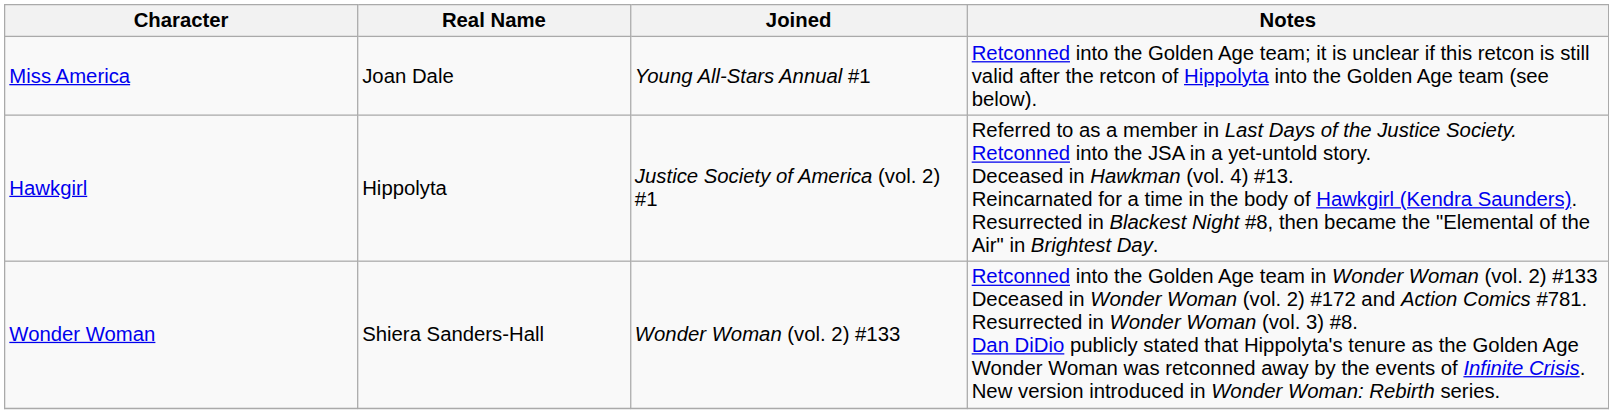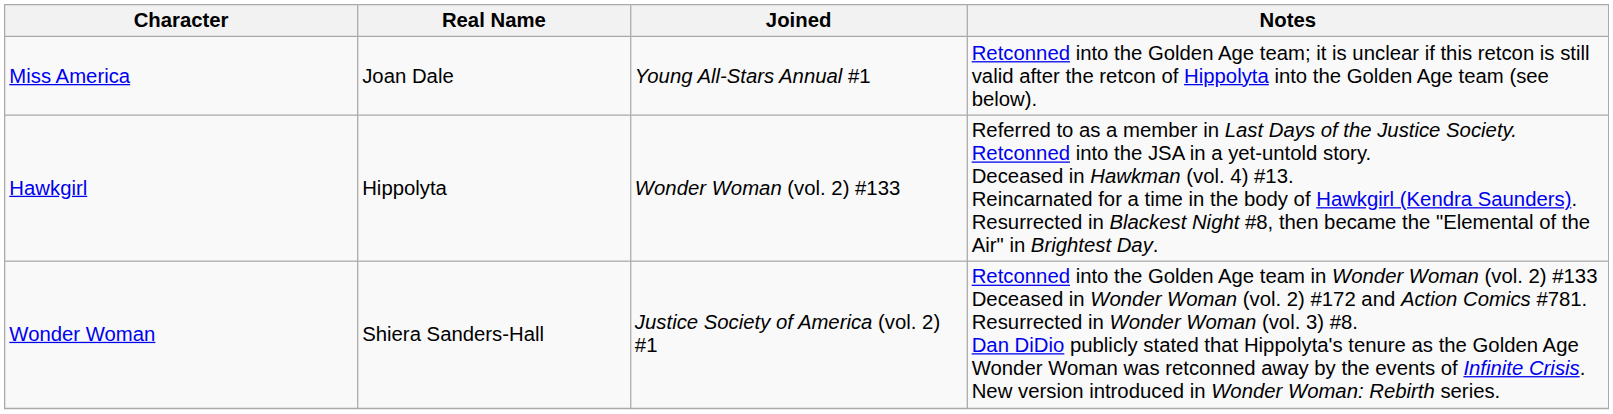(788, 187) Justice Society of America (vol. 2) #1 -> (768, 187) Wonder Woman (vol. 2) #133
(768, 334) Wonder Woman (vol. 2) #133 -> (788, 334) Justice Society of America (vol. 2) #1
